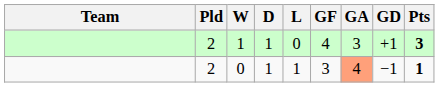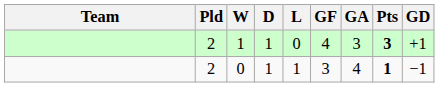columns swapped: (389, 17) <-> (419, 17)
(357, 69) lightsalmon background -> (357, 69) no background
